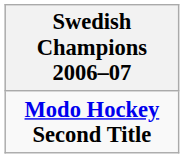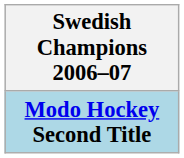(92, 121) no background -> (92, 121) lightblue background
